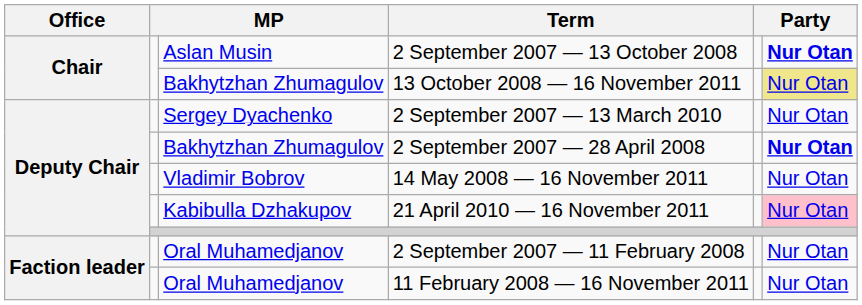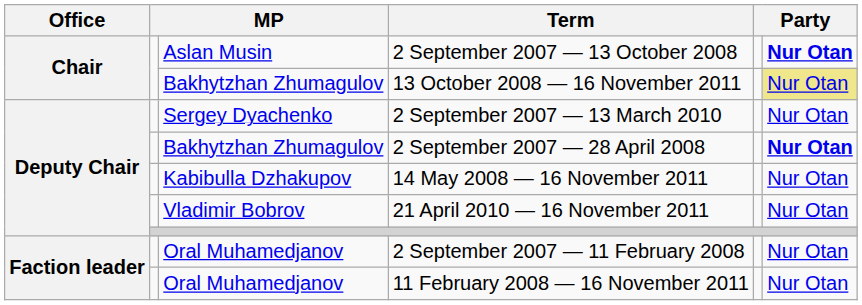(234, 178) Vladimir Bobrov -> (257, 178) Kabibulla Dzhakupov
(257, 210) Kabibulla Dzhakupov -> (234, 210) Vladimir Bobrov
(808, 210) pink background -> (808, 210) no background
